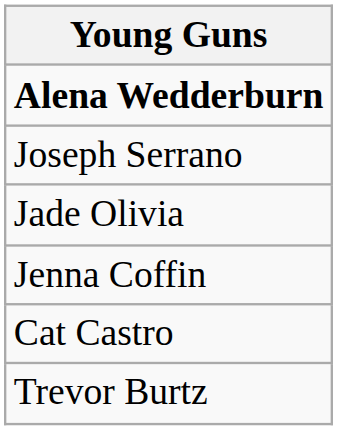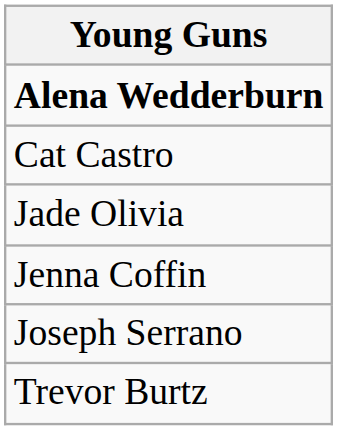(128, 154) Joseph Serrano -> (94, 154) Cat Castro
(94, 333) Cat Castro -> (128, 333) Joseph Serrano
